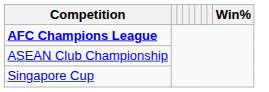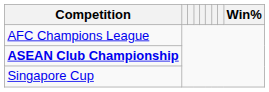(82, 35) bold -> (78, 35) normal
(88, 55) normal -> (93, 55) bold
